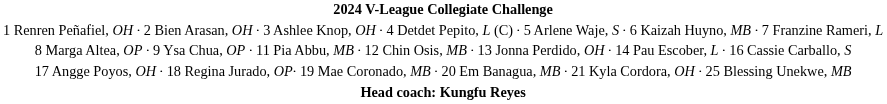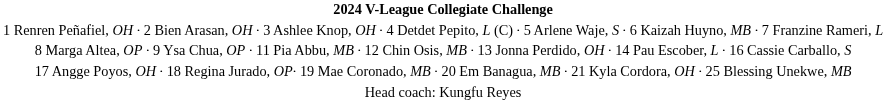(443, 92) bold -> (443, 92) normal
